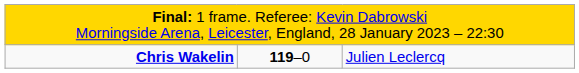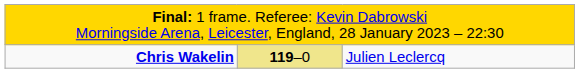(290, 57) no background -> (290, 57) khaki background
